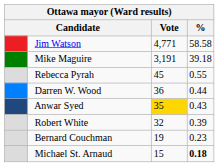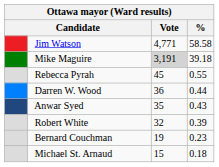(165, 59) no background -> (165, 59) lightgrey background
(159, 106) gold background -> (159, 106) no background
(198, 153) bold -> (198, 153) normal
